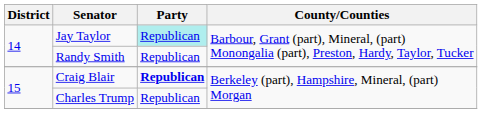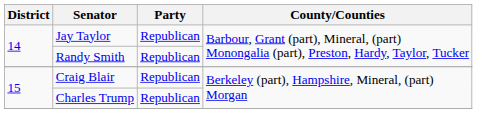(170, 35) paleturquoise background -> (170, 35) no background
(172, 77) bold -> (170, 77) normal
